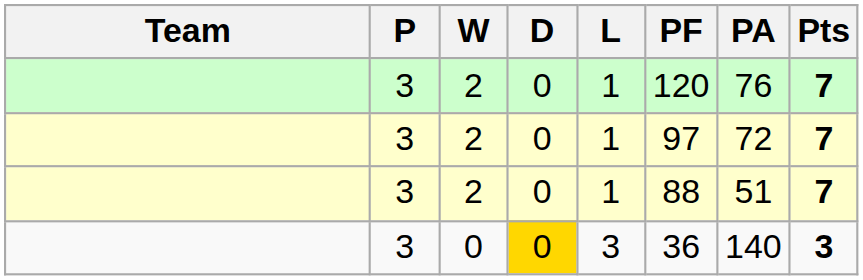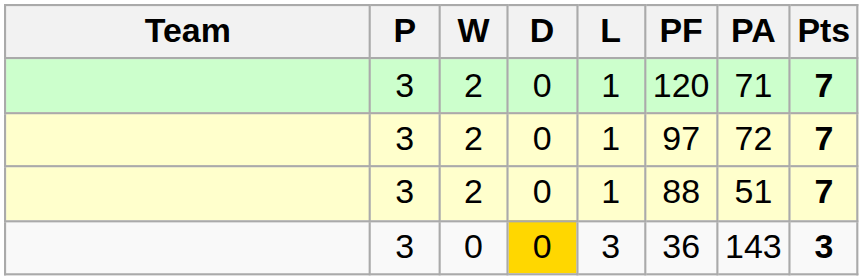(753, 85) 76 -> (753, 85) 71
(753, 246) 140 -> (753, 246) 143
